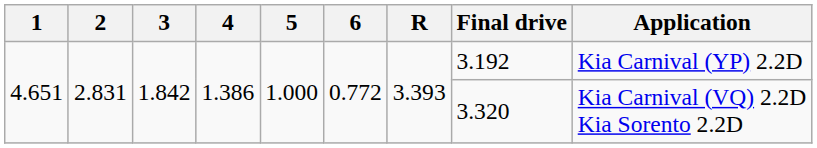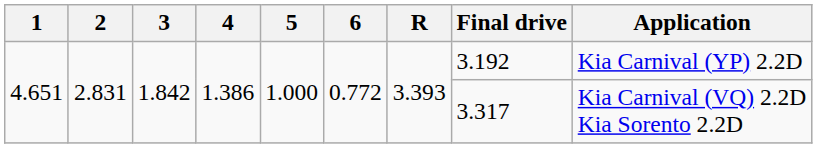(483, 110) 3.320 -> (483, 110) 3.317
